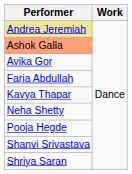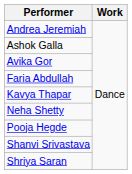(46, 29) khaki background -> (46, 29) no background
(35, 45) lightsalmon background -> (35, 45) no background
